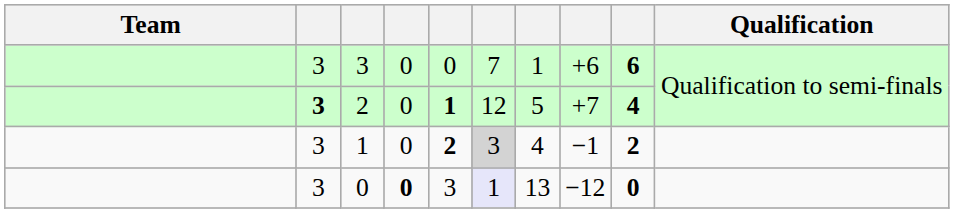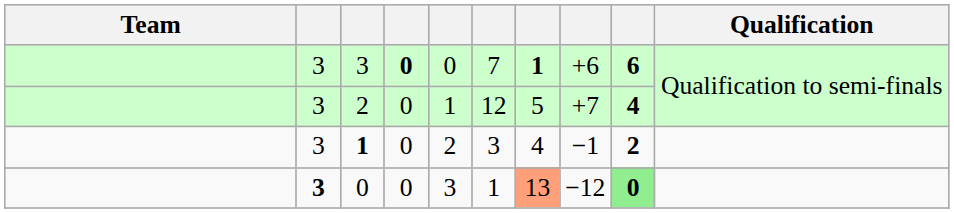(406, 65) normal -> (406, 65) bold
(538, 65) normal -> (538, 65) bold
(318, 106) bold -> (318, 106) normal
(450, 106) bold -> (450, 106) normal
(362, 146) normal -> (362, 146) bold
(450, 146) bold -> (450, 146) normal
(494, 146) lightgrey background -> (494, 146) no background
(318, 187) normal -> (318, 187) bold
(406, 187) bold -> (406, 187) normal
(494, 187) lavender background -> (494, 187) no background
(538, 187) no background -> (538, 187) lightsalmon background
(633, 187) no background -> (633, 187) lightgreen background
